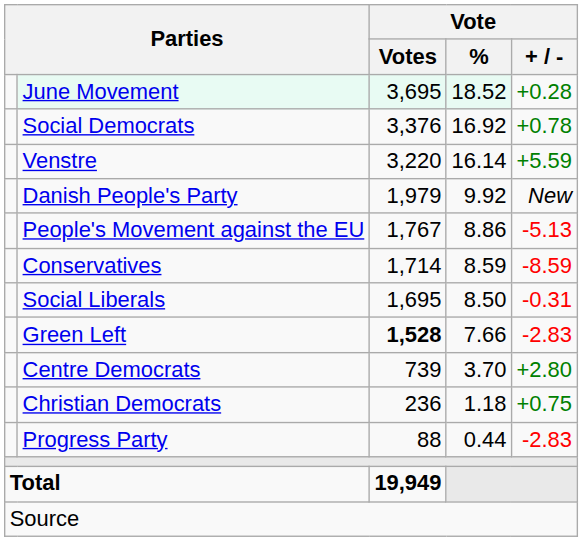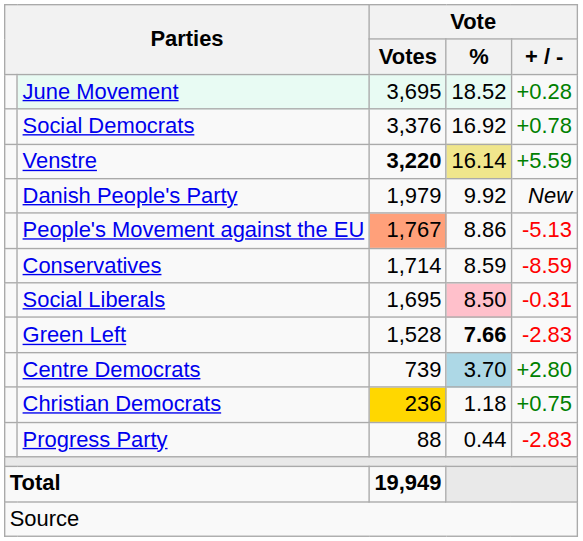(414, 160) normal -> (414, 160) bold
(479, 160) no background -> (479, 160) khaki background
(414, 230) no background -> (414, 230) lightsalmon background
(485, 299) no background -> (485, 299) pink background
(414, 334) bold -> (414, 334) normal
(485, 334) normal -> (485, 334) bold
(485, 369) no background -> (485, 369) lightblue background
(423, 404) no background -> (423, 404) gold background
